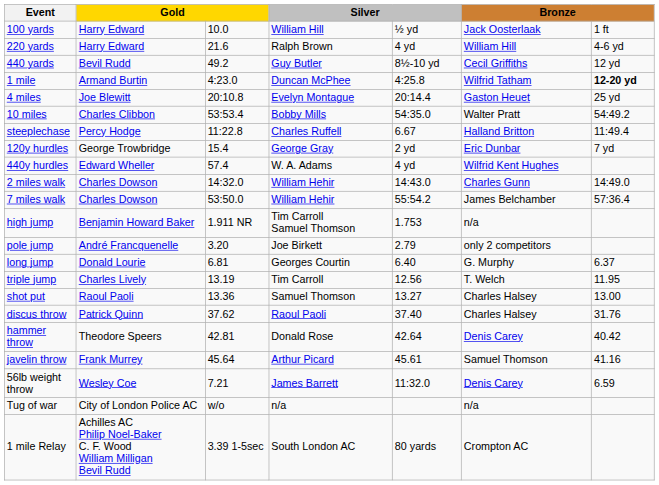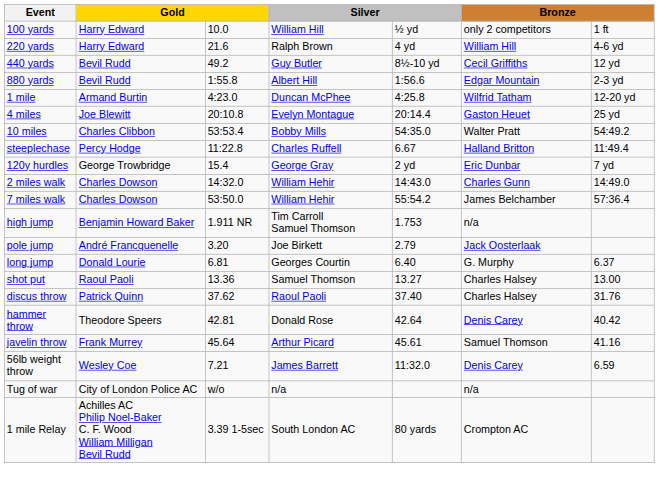(502, 30) Jack Oosterlaak -> (507, 30) only 2 competitors
+ row: (30, 81)
(615, 81) bold -> (615, 98) normal
- row: (37, 166)
(507, 246) only 2 competitors -> (502, 246) Jack Oosterlaak
- row: (32, 280)
